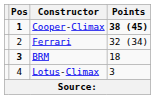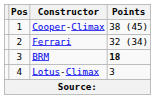(19, 27) bold -> (19, 27) normal
(129, 27) bold -> (129, 27) normal
(19, 57) bold -> (19, 57) normal
(115, 57) normal -> (115, 57) bold
